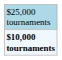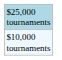(31, 42) bold -> (28, 42) normal
